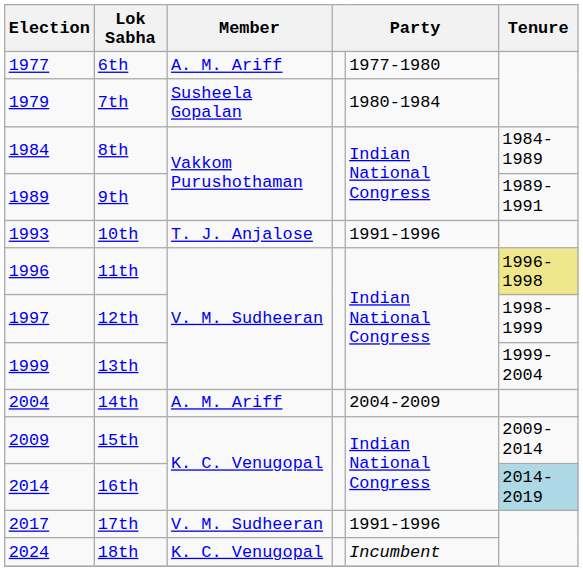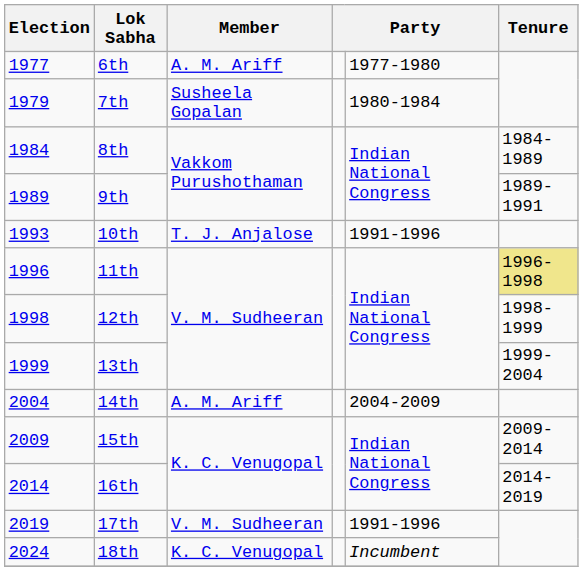(29, 318) 1997 -> (29, 318) 1998
(528, 487) lightblue background -> (528, 487) no background
(29, 524) 2017 -> (29, 524) 2019
